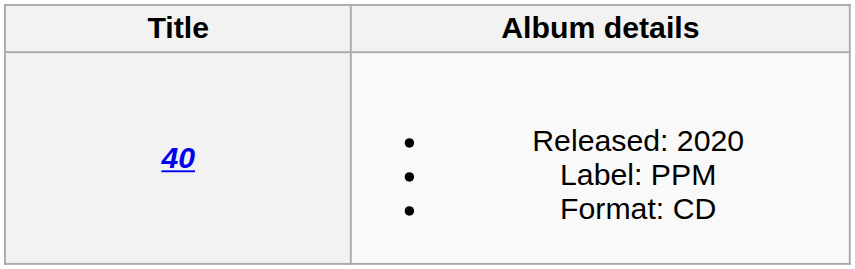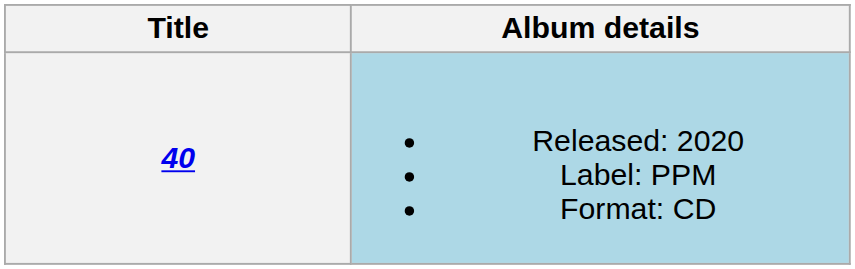(600, 175) no background -> (600, 175) lightblue background
